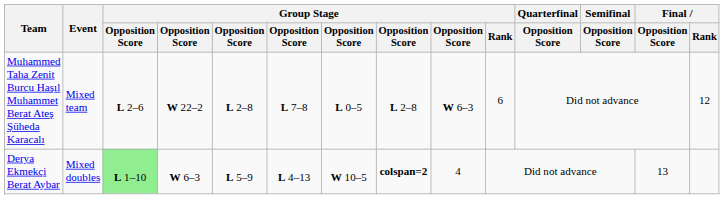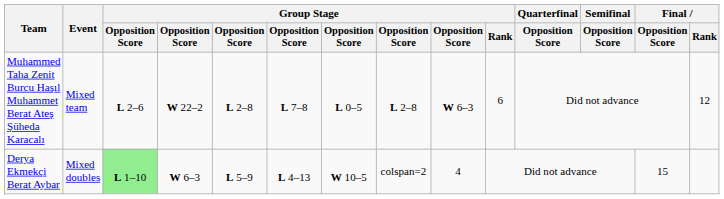(403, 171) bold -> (403, 171) normal
(662, 171) 13 -> (662, 171) 15
